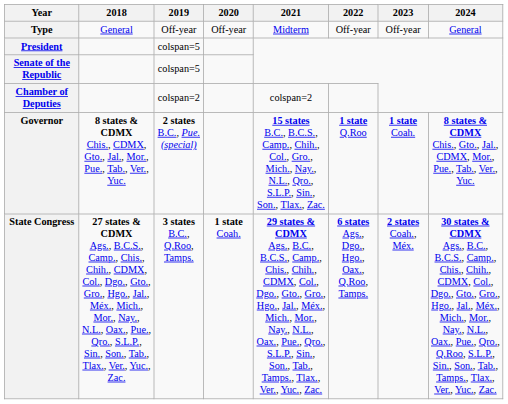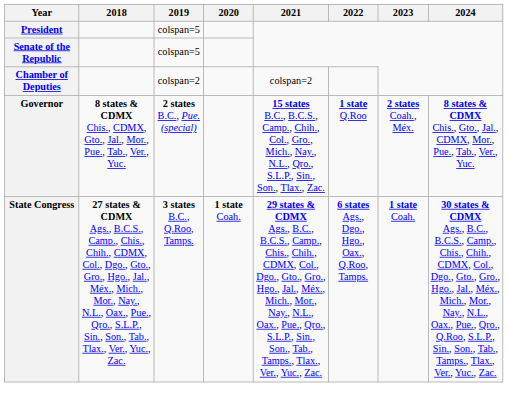- row: (42, 29)
(403, 127) 1 state Coah. -> (403, 116) 2 states Coah., Méx.
(403, 233) 2 states Coah., Méx. -> (403, 211) 1 state Coah.
